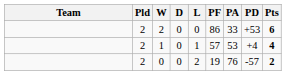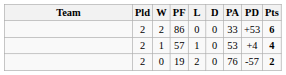columns swapped: (179, 12) <-> (215, 12)
